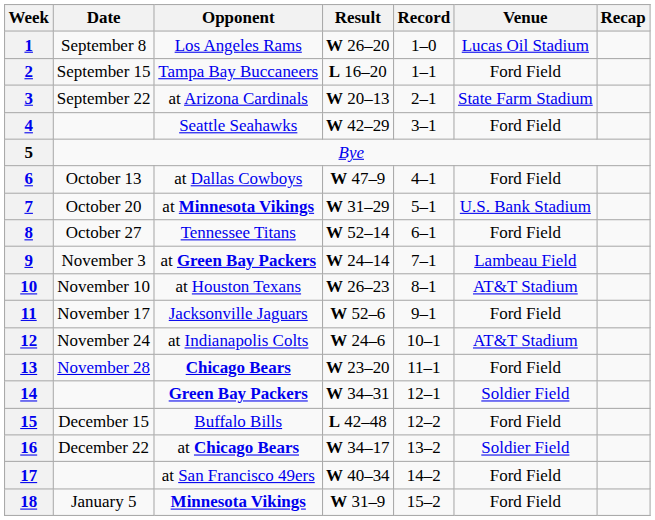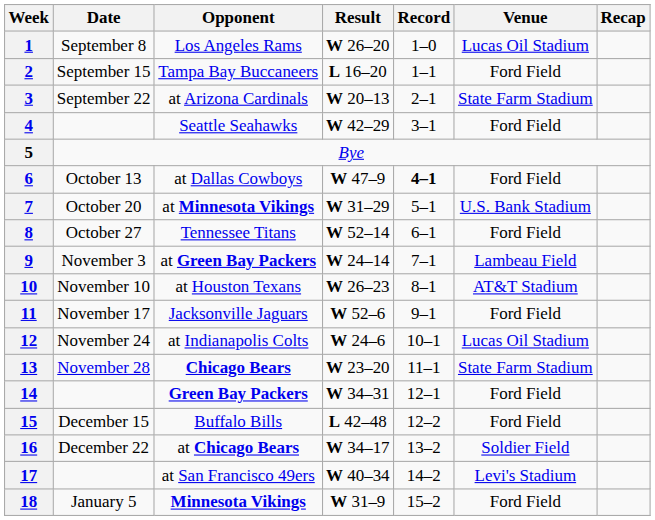(424, 179) normal -> (424, 179) bold
(525, 340) AT&T Stadium -> (525, 340) Lucas Oil Stadium
(525, 367) Ford Field -> (525, 367) State Farm Stadium
(525, 394) Soldier Field -> (525, 394) Ford Field
(525, 475) Ford Field -> (525, 475) Levi's Stadium
